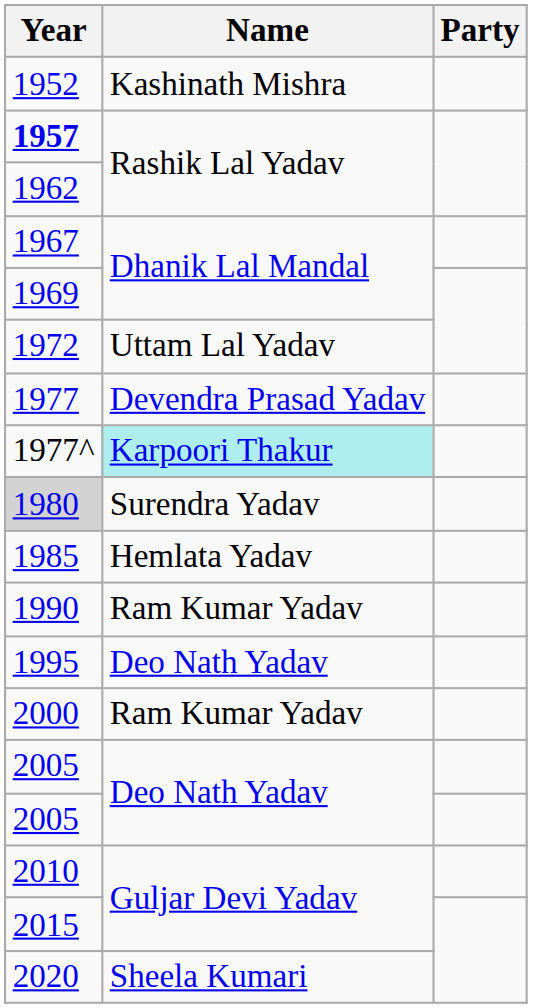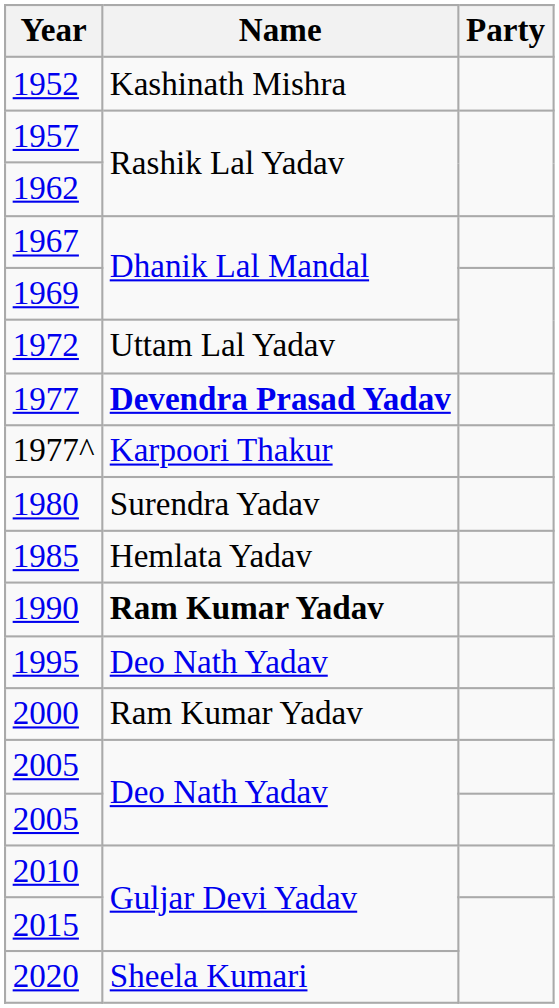(46, 135) bold -> (46, 135) normal
(267, 398) normal -> (280, 398) bold
(221, 450) paleturquoise background -> (221, 450) no background
(46, 503) lightgrey background -> (46, 503) no background
(236, 608) normal -> (247, 608) bold
